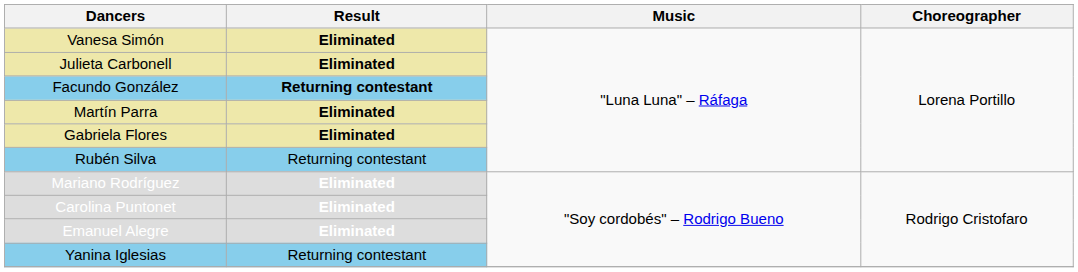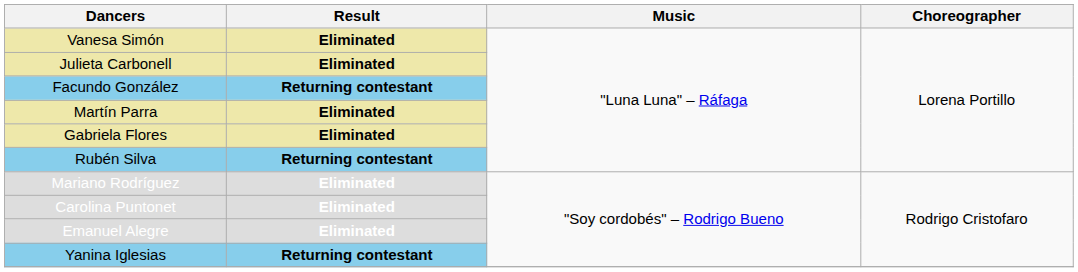(357, 159) normal -> (357, 159) bold
(357, 254) normal -> (357, 254) bold
